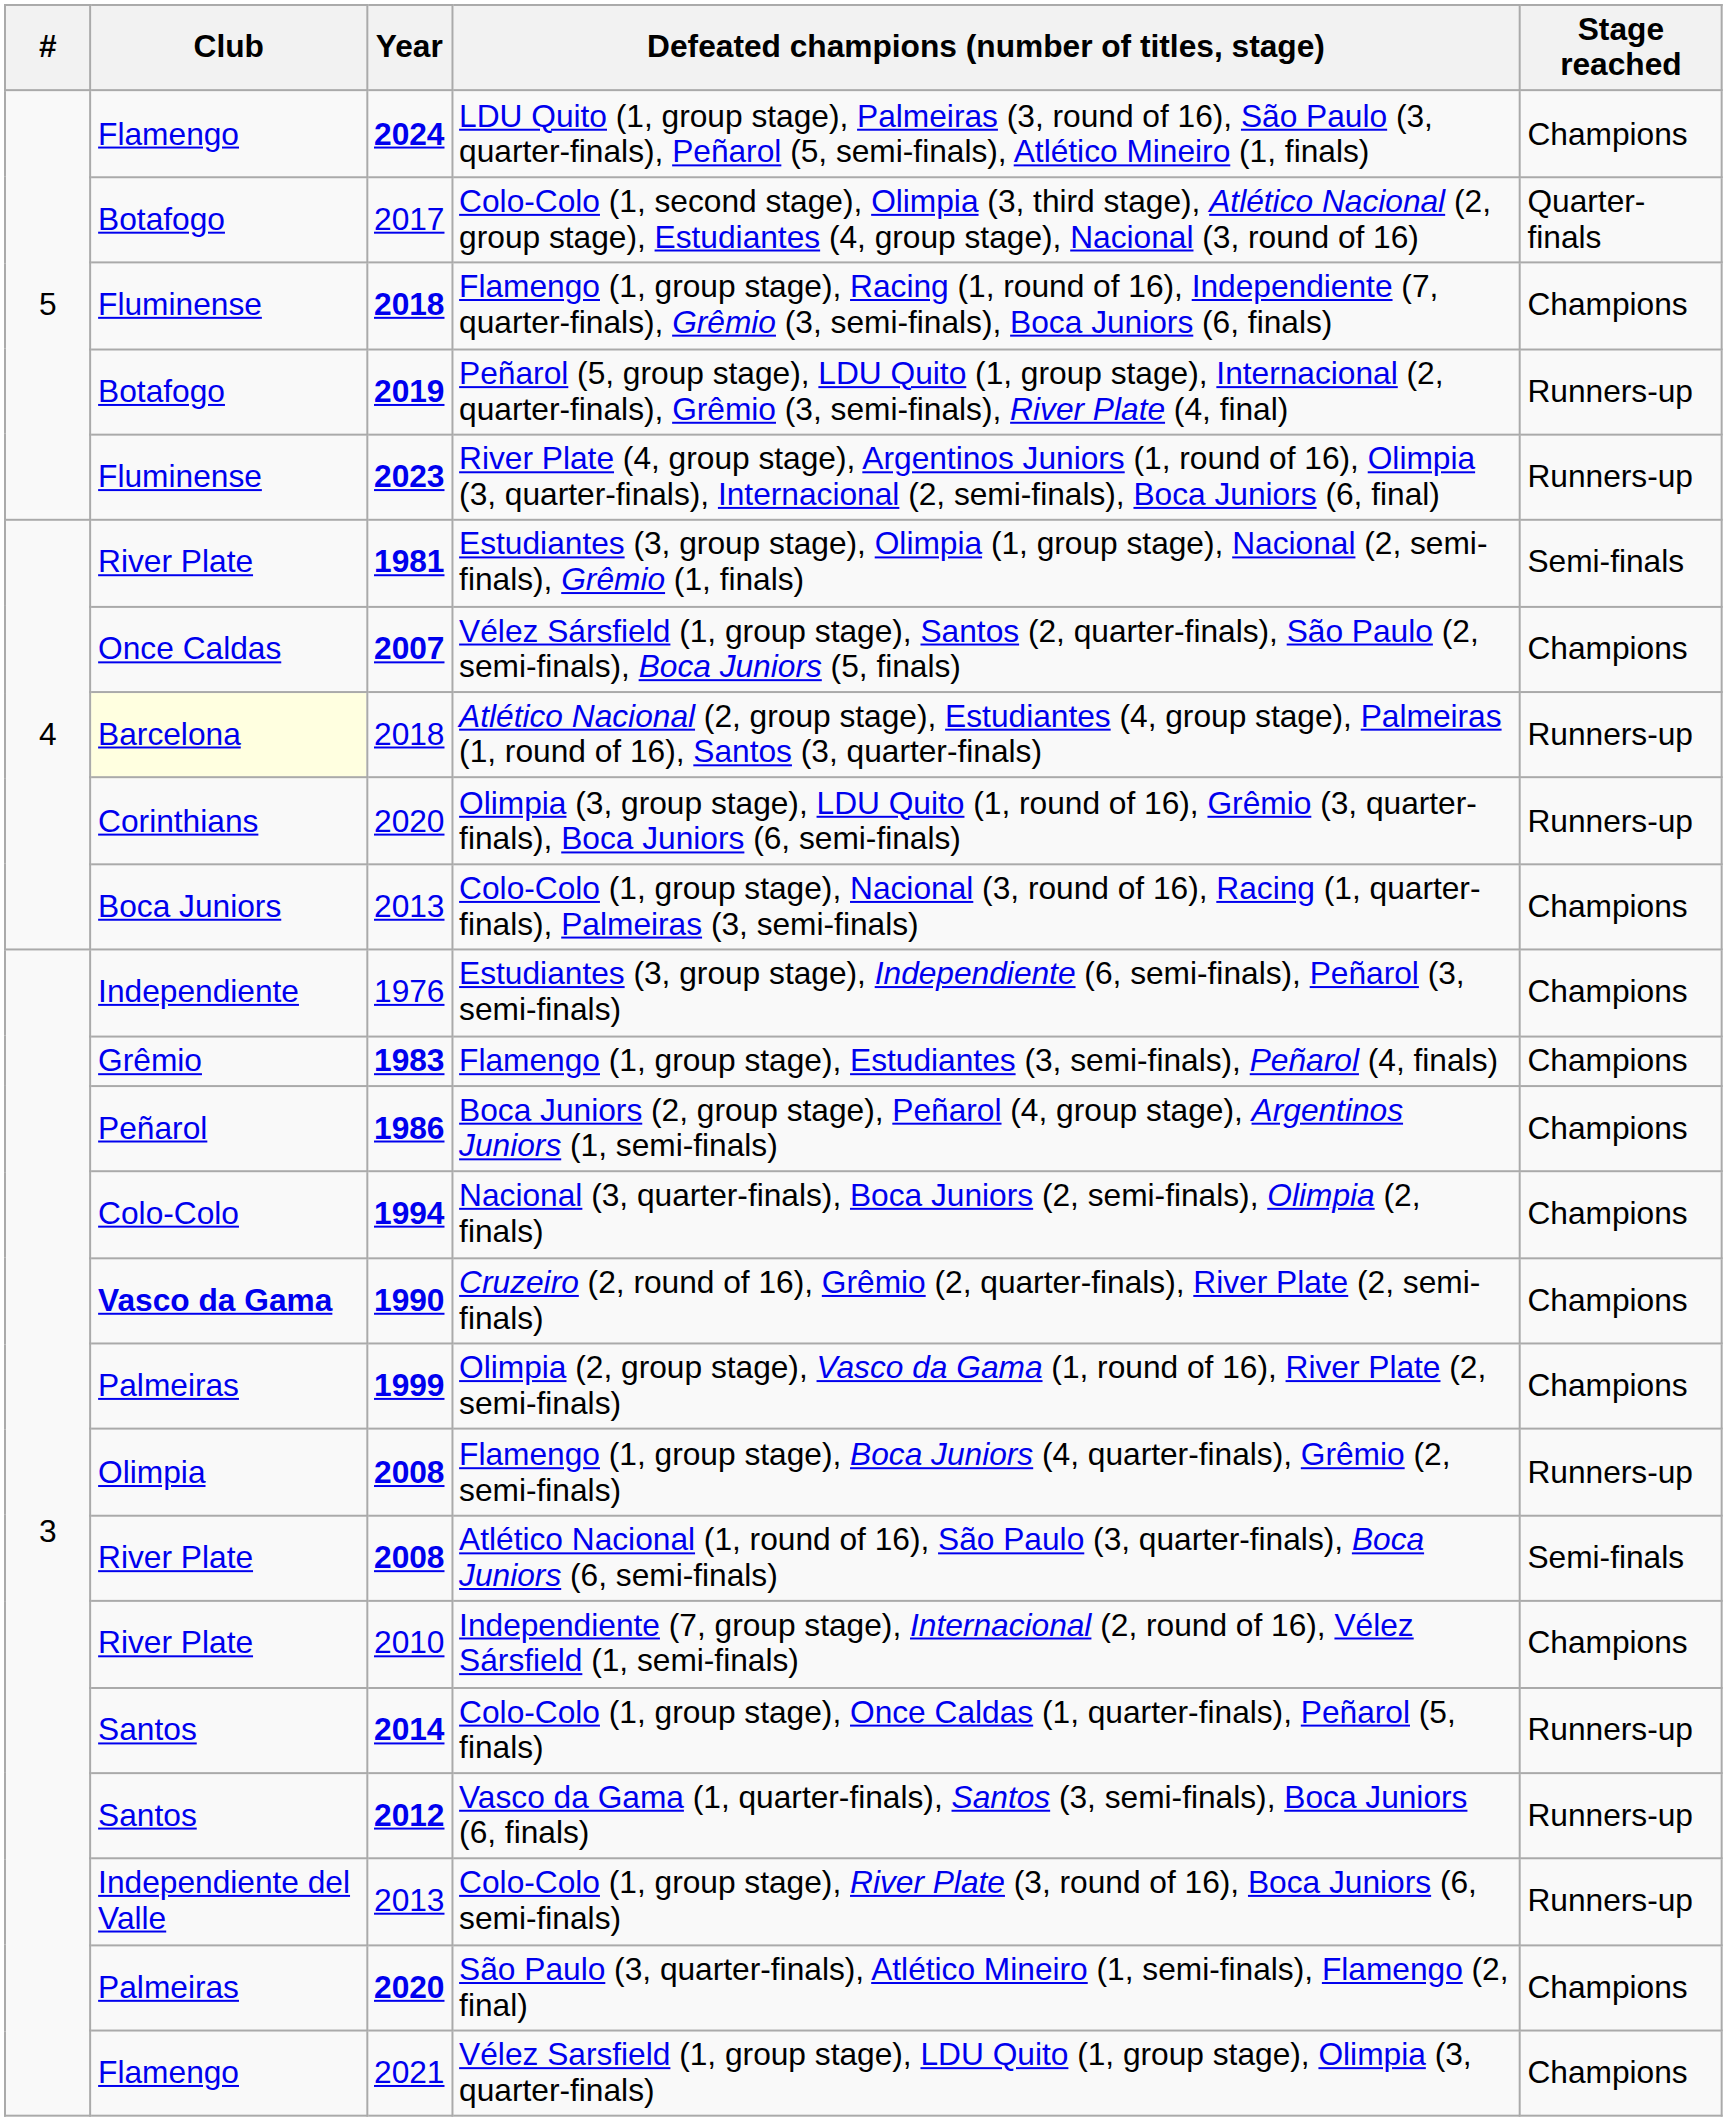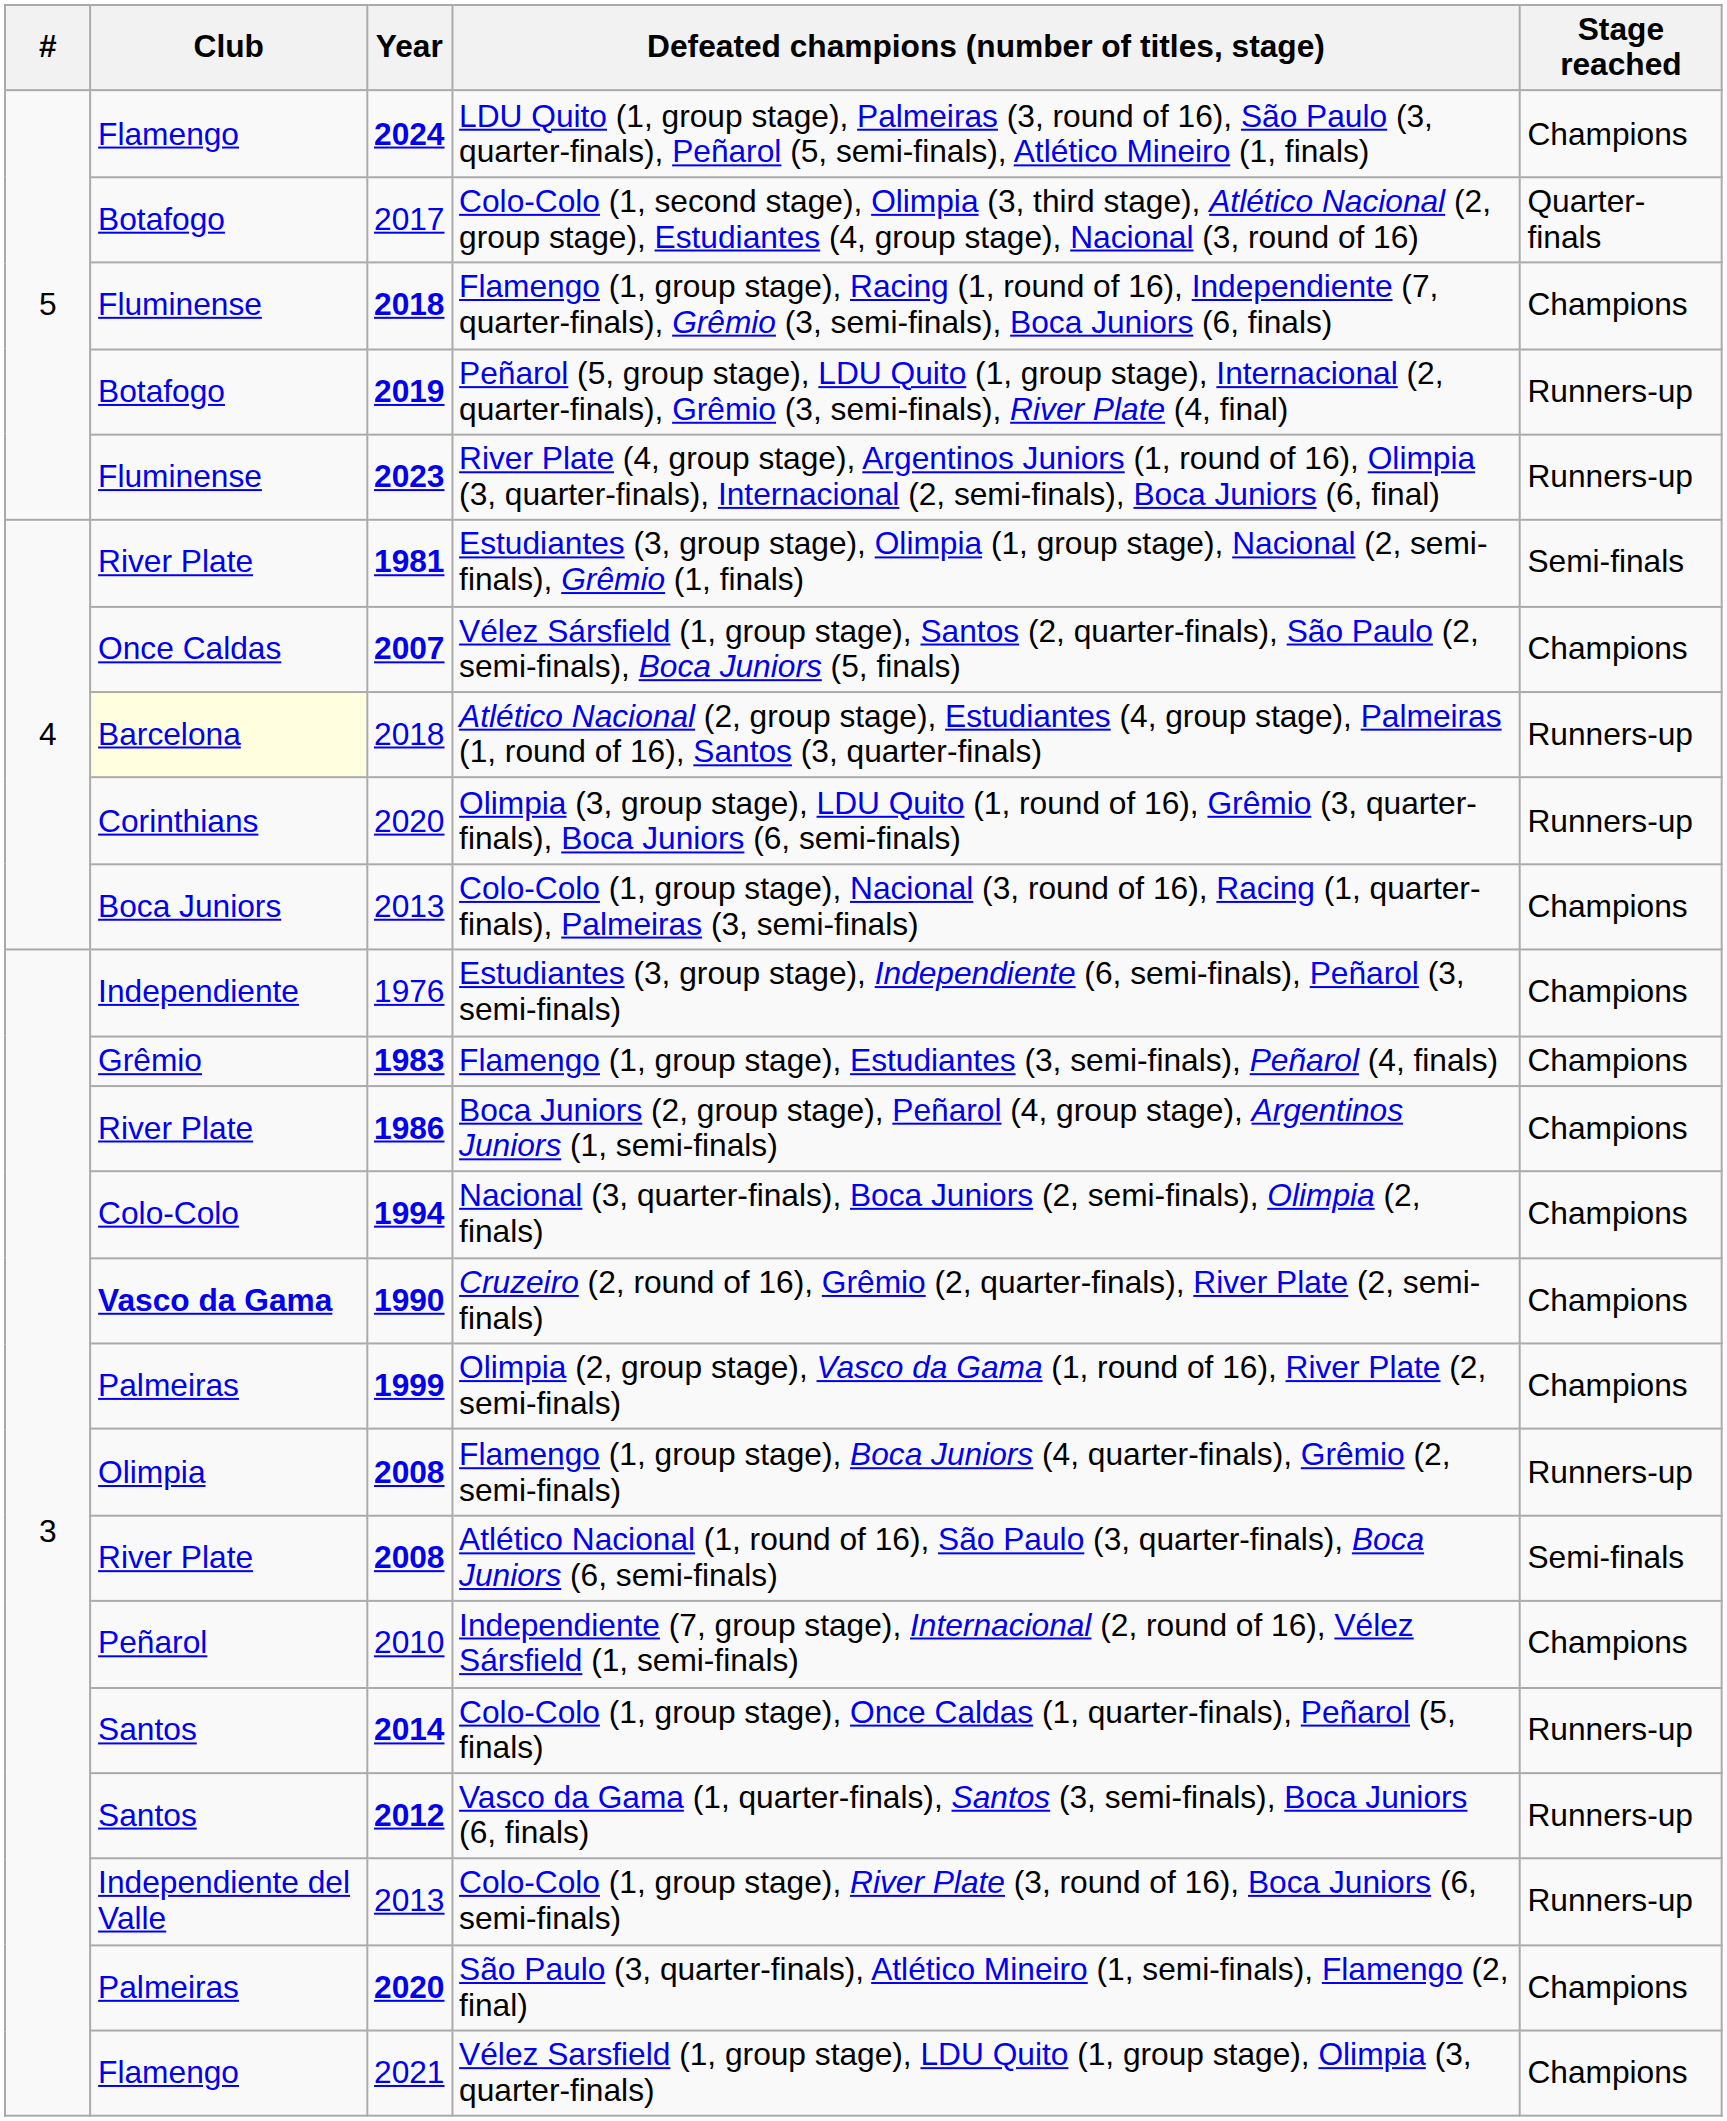(153, 1128) Peñarol -> (176, 1128) River Plate
(176, 1643) River Plate -> (153, 1643) Peñarol
